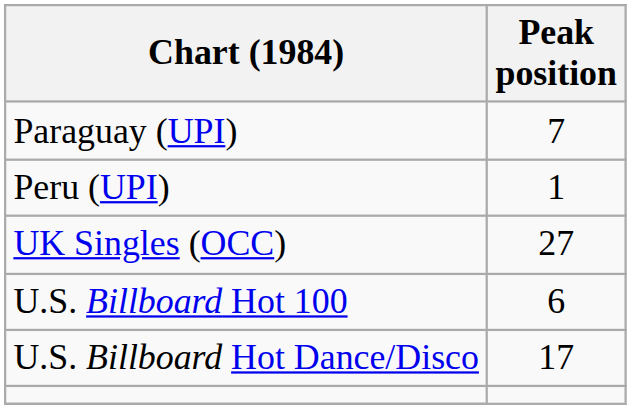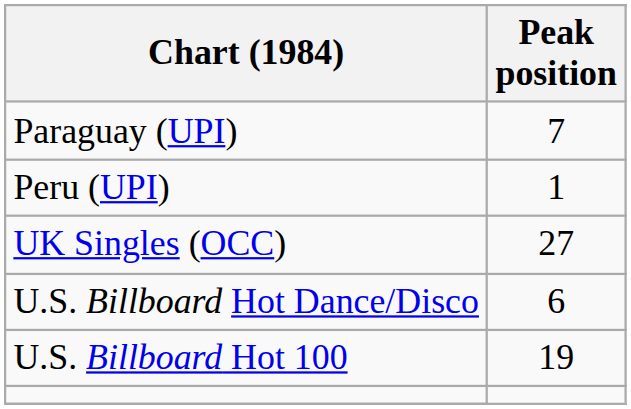(180, 300) U.S. Billboard Hot 100 -> (246, 300) U.S. Billboard Hot Dance/Disco
(246, 357) U.S. Billboard Hot Dance/Disco -> (180, 357) U.S. Billboard Hot 100
(556, 357) 17 -> (556, 357) 19
